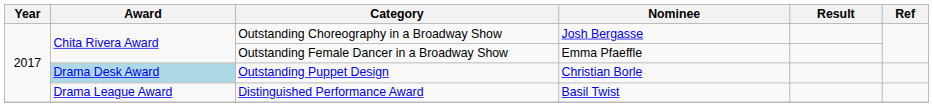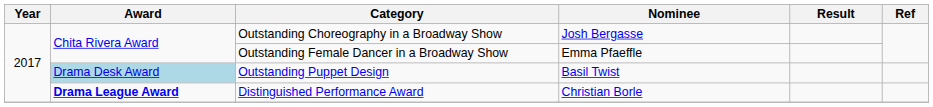(602, 72) Christian Borle -> (591, 72) Basil Twist
(113, 92) normal -> (116, 92) bold
(591, 92) Basil Twist -> (602, 92) Christian Borle
